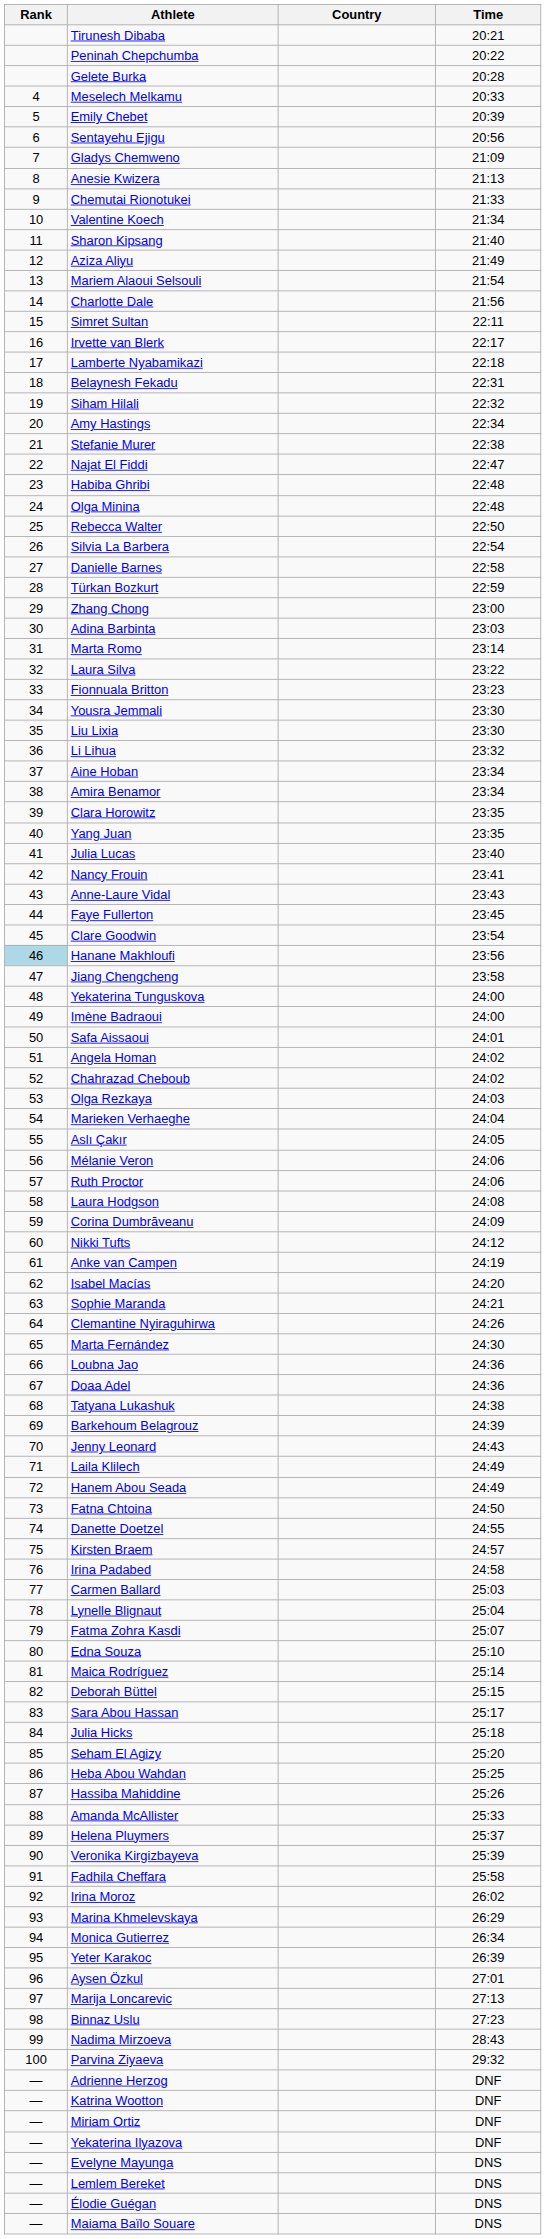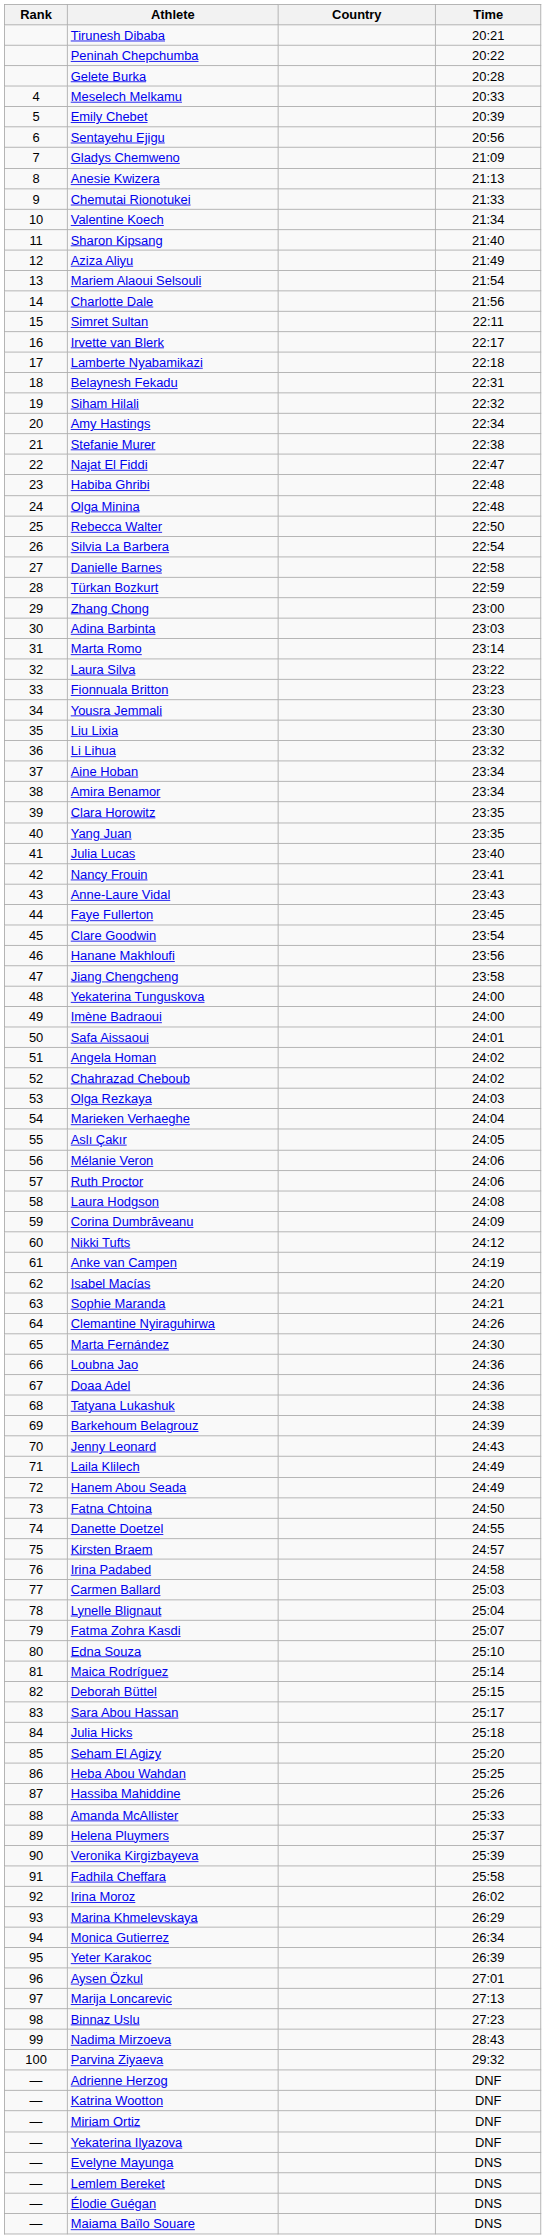(36, 956) lightblue background -> (36, 956) no background
